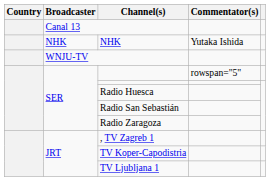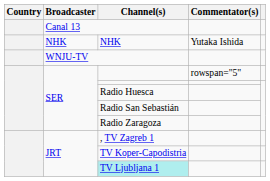(129, 168) no background -> (129, 168) paleturquoise background
